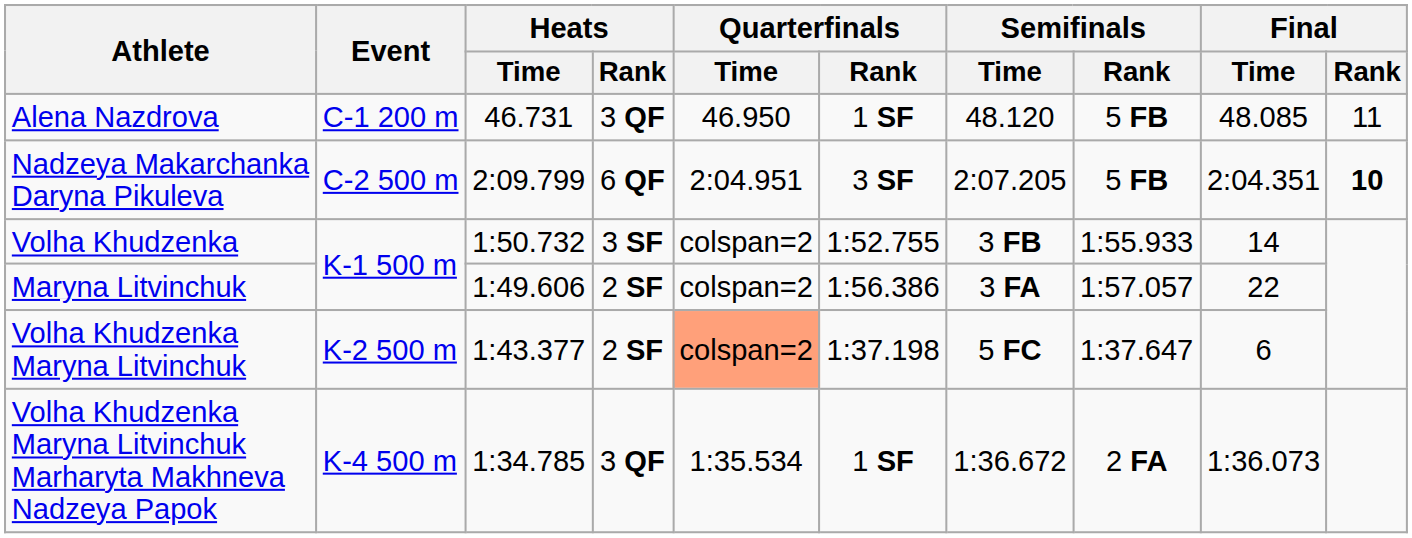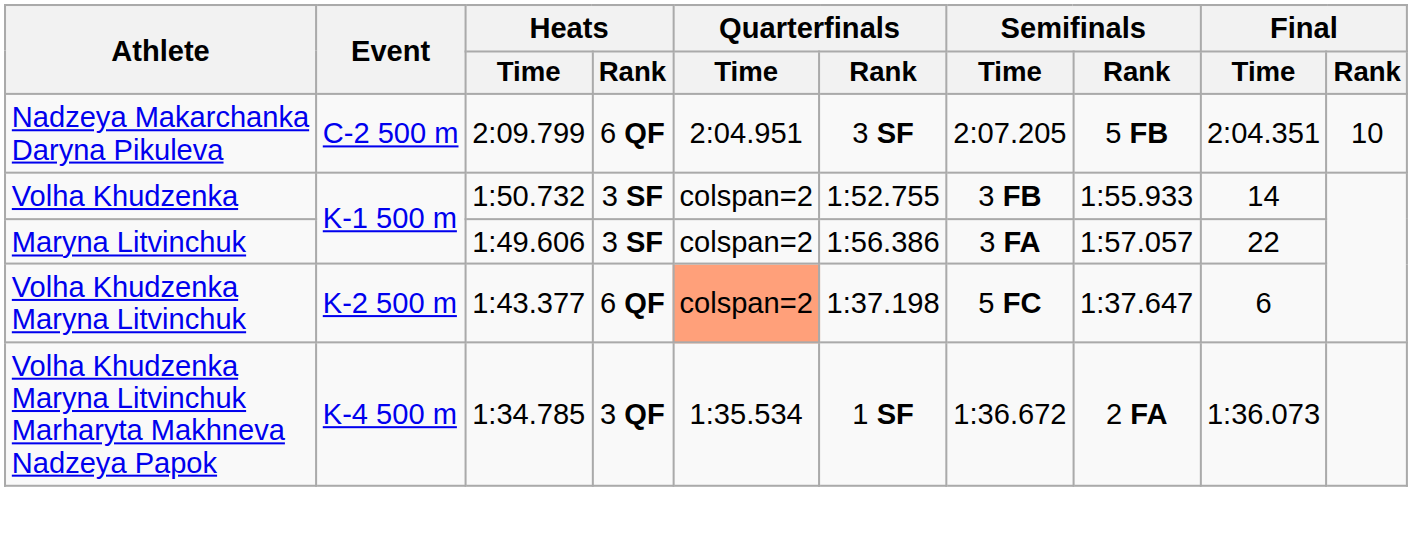- row: (115, 118)
(1367, 180) bold -> (1367, 134) normal
(632, 288) 2 SF -> (632, 242) 3 SF
(632, 350) 2 SF -> (632, 304) 6 QF
